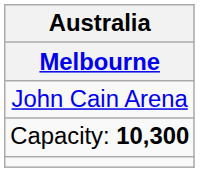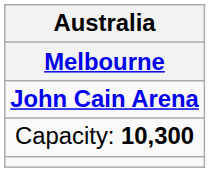(100, 99) normal -> (105, 99) bold
